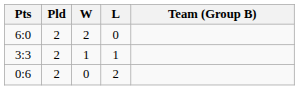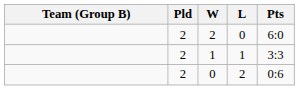columns swapped: (212, 14) <-> (23, 14)
